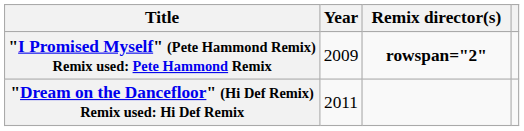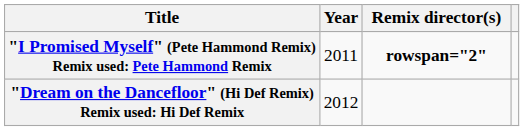(341, 55) 2009 -> (341, 55) 2011
(341, 102) 2011 -> (341, 102) 2012
